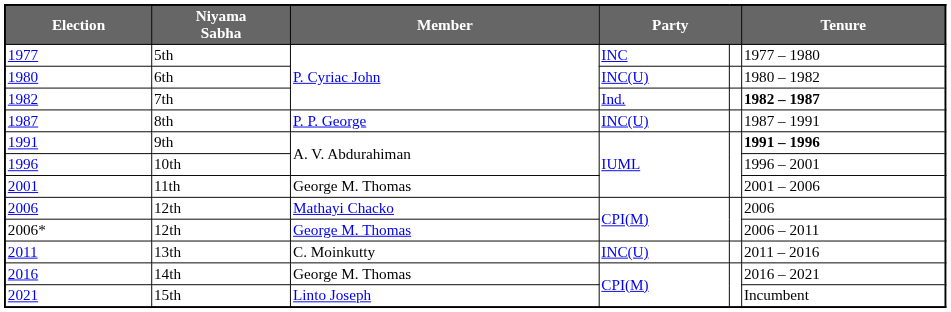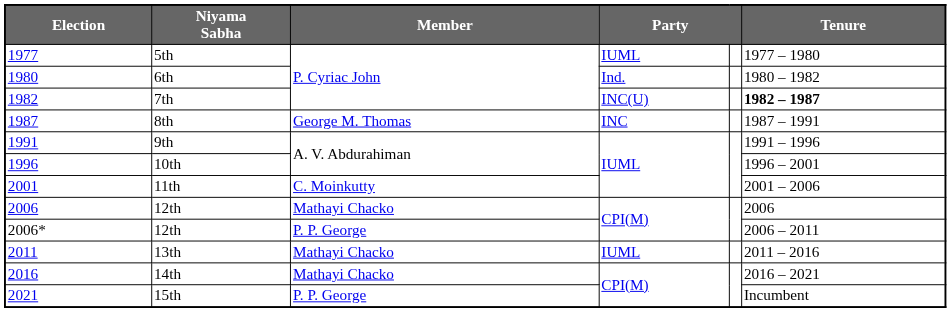(614, 55) INC -> (621, 55) IUML
(625, 77) INC(U) -> (613, 77) Ind.
(613, 99) Ind. -> (625, 99) INC(U)
(330, 120) P. P. George -> (352, 120) George M. Thomas
(625, 120) INC(U) -> (614, 120) INC
(782, 142) bold -> (782, 142) normal
(352, 186) George M. Thomas -> (334, 186) C. Moinkutty
(352, 230) George M. Thomas -> (330, 230) P. P. George
(334, 251) C. Moinkutty -> (344, 251) Mathayi Chacko
(625, 251) INC(U) -> (621, 251) IUML
(352, 273) George M. Thomas -> (344, 273) Mathayi Chacko
(332, 295) Linto Joseph -> (330, 295) P. P. George
